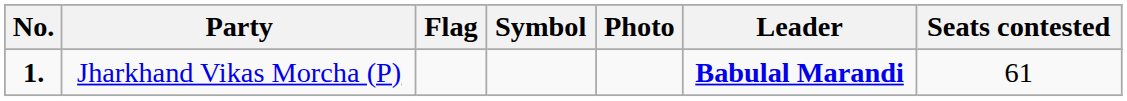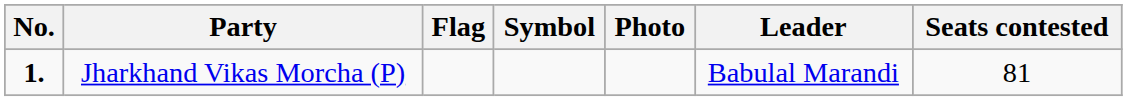(800, 71) bold -> (803, 71) normal
(1019, 71) 61 -> (1017, 71) 81
